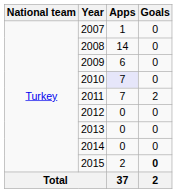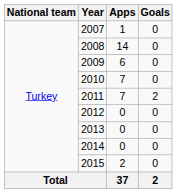(122, 79) lavender background -> (122, 79) no background
(155, 163) bold -> (155, 163) normal
